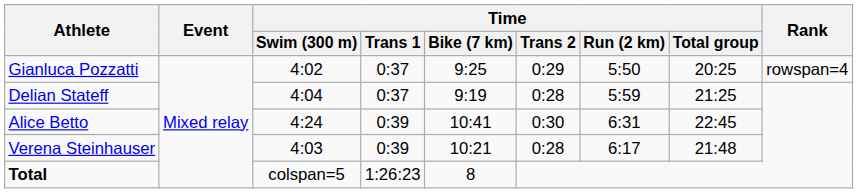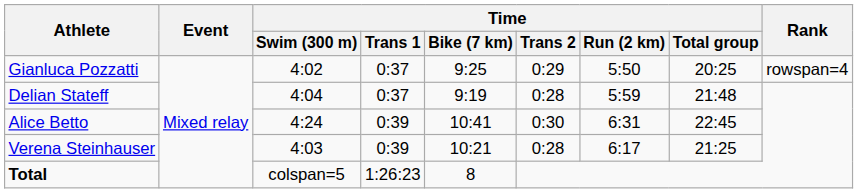(716, 96) 21:25 -> (716, 96) 21:48
(716, 149) 21:48 -> (716, 149) 21:25
